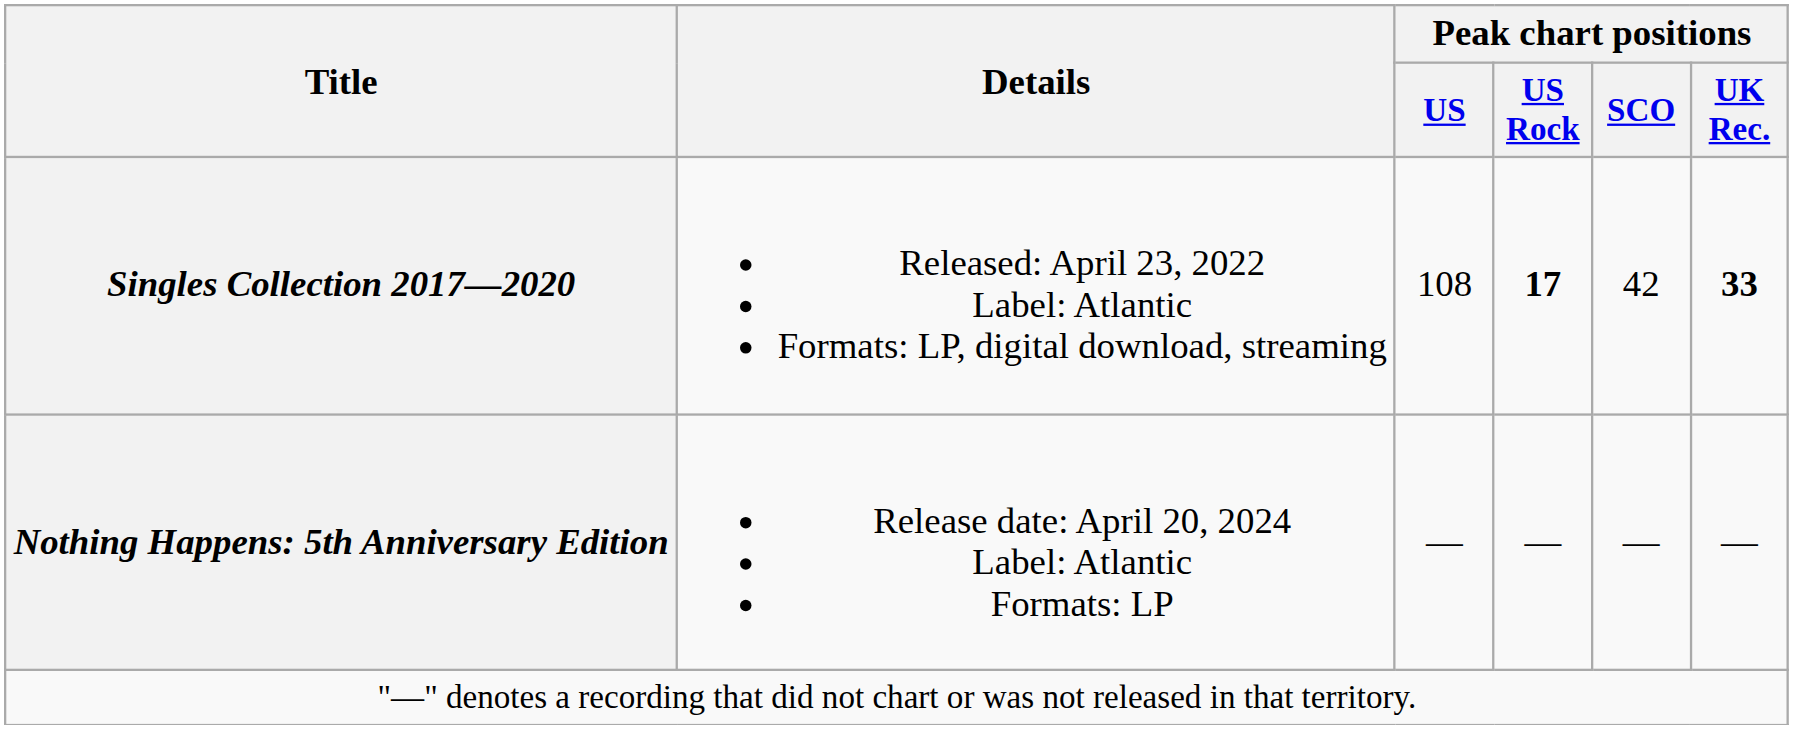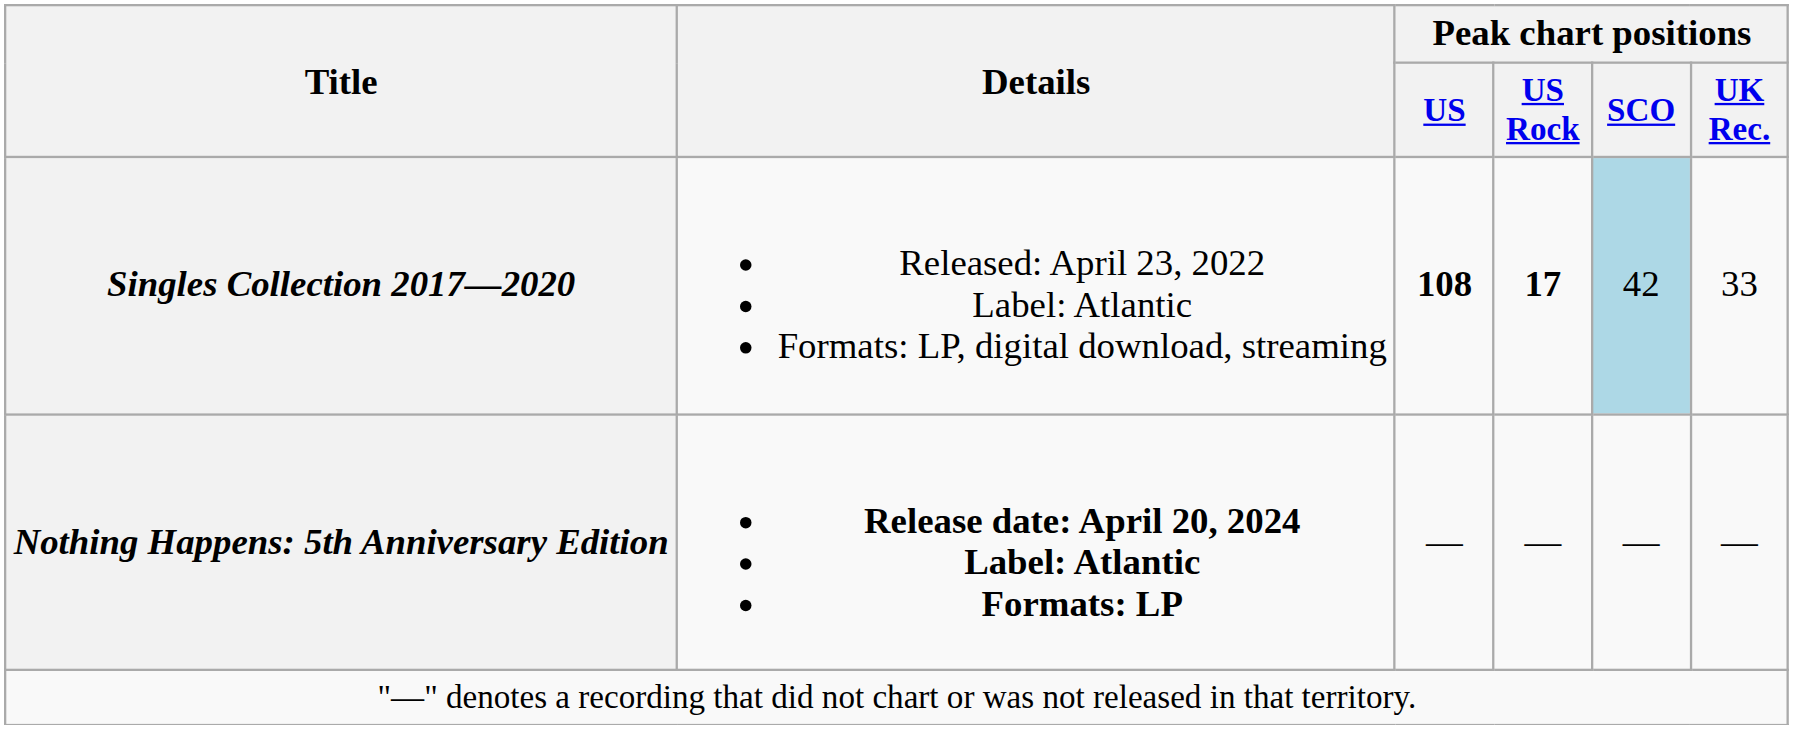(1444, 284) normal -> (1444, 284) bold
(1641, 284) no background -> (1641, 284) lightblue background
(1739, 284) bold -> (1739, 284) normal
(1036, 562) normal -> (1036, 562) bold
